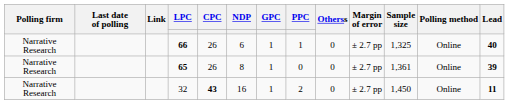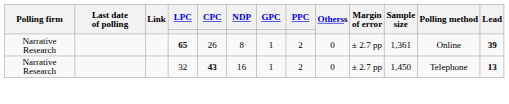- row: (183, 45)
(301, 67) 0 -> (301, 45) 2
(449, 89) Online -> (449, 67) Telephone
(492, 89) 11 -> (492, 67) 13
